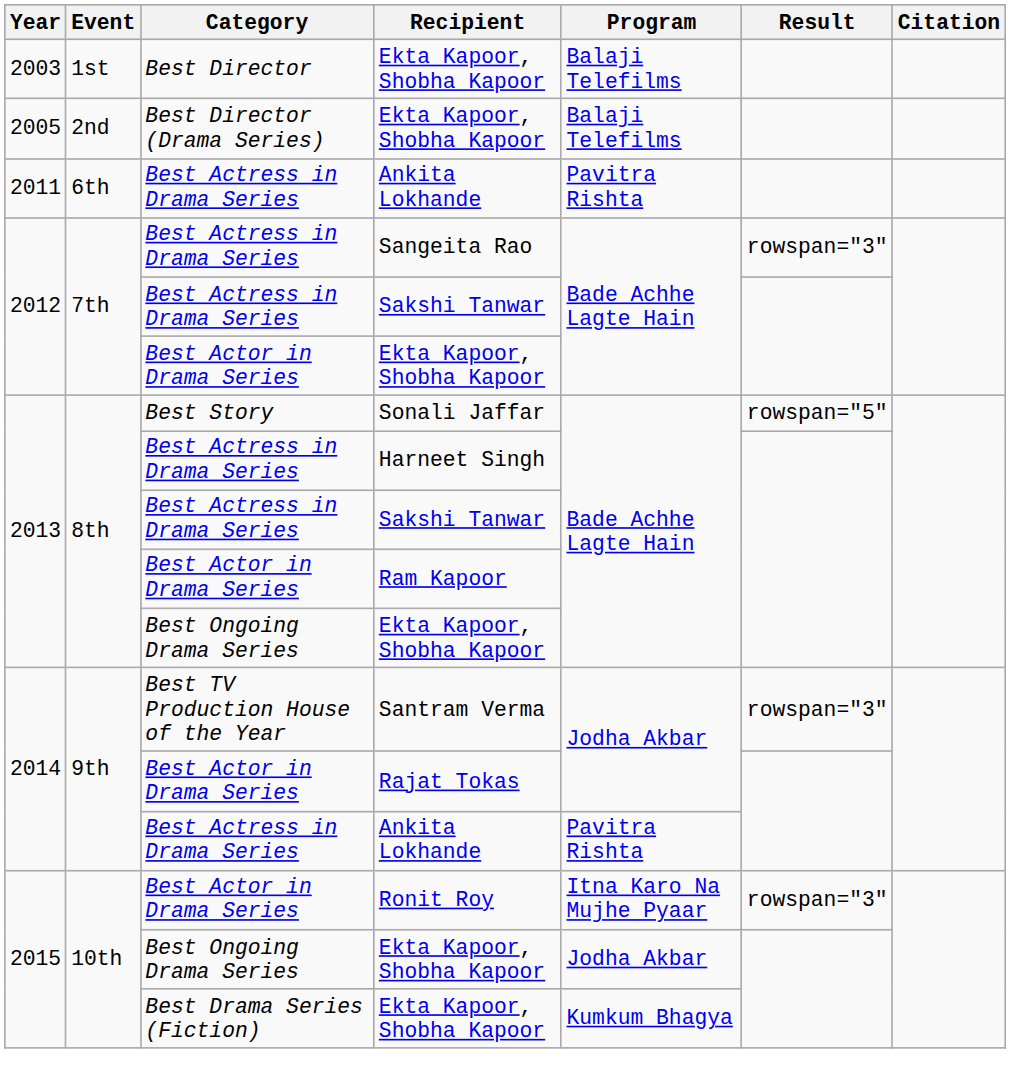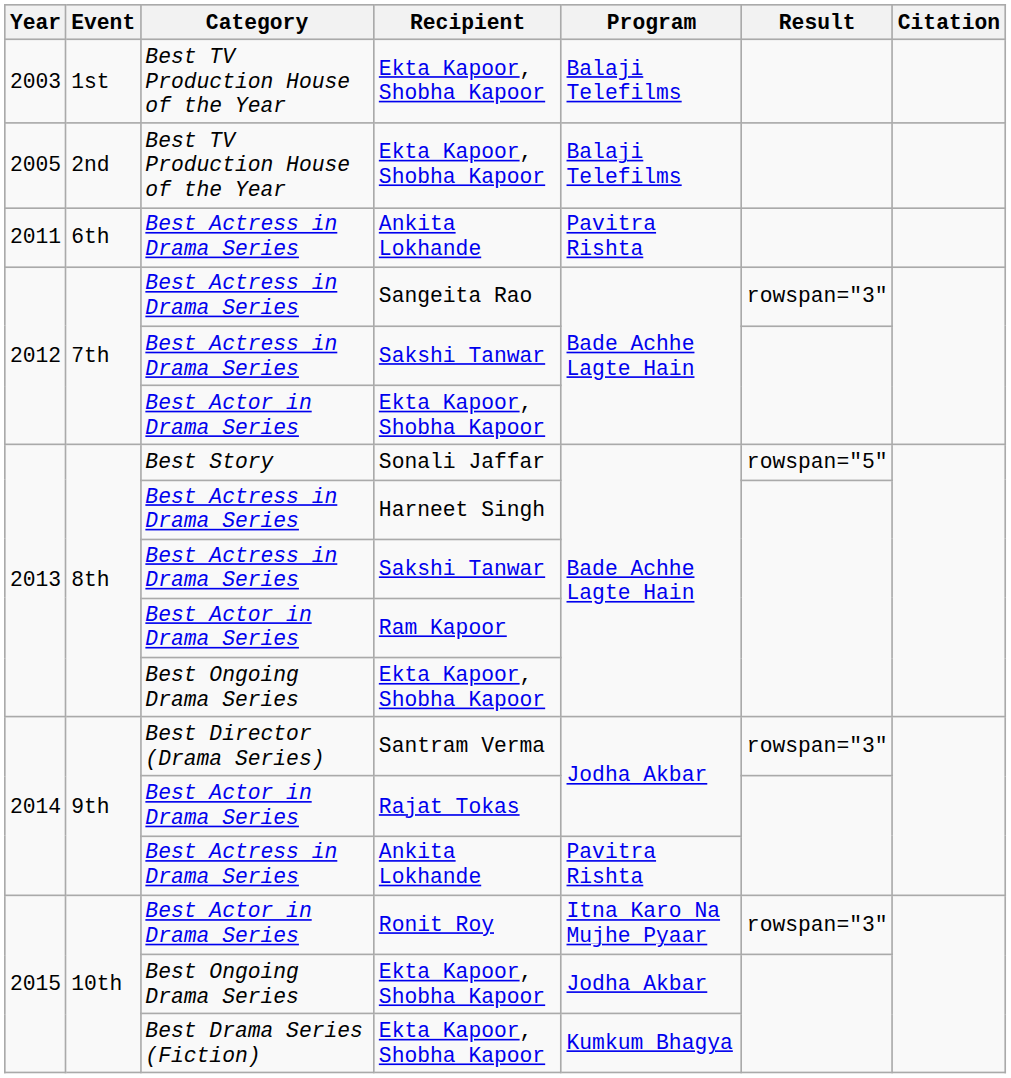(229, 69) Best Director -> (248, 82) Best TV Production House of the Year
(235, 129) Best Director (Drama Series) -> (248, 165) Best TV Production House of the Year
(248, 710) Best TV Production House of the Year -> (235, 747) Best Director (Drama Series)
